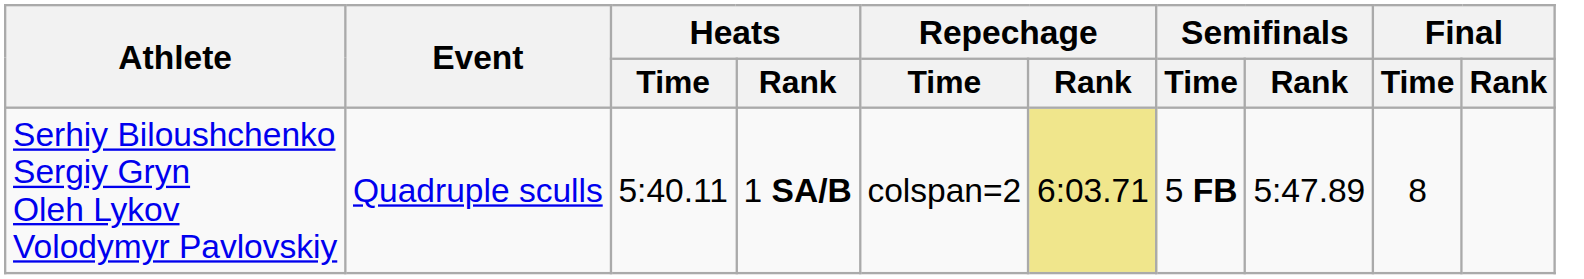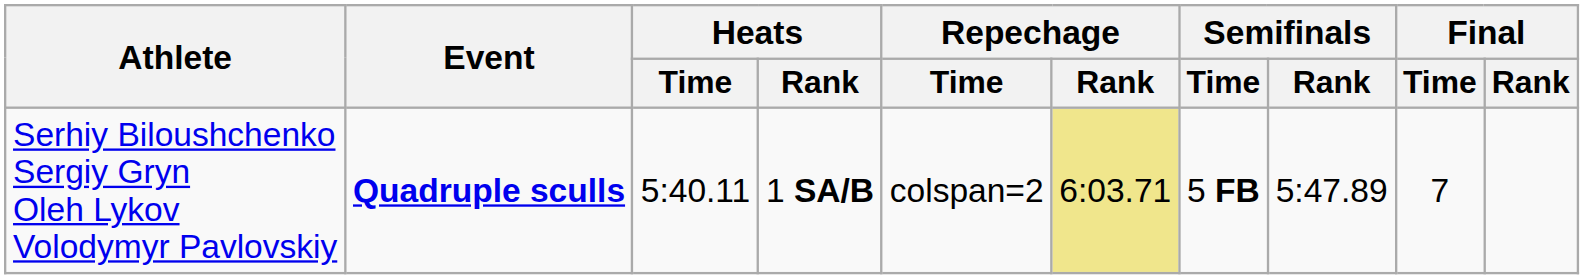(478, 191) normal -> (489, 191) bold
(1418, 191) 8 -> (1440, 191) 7
